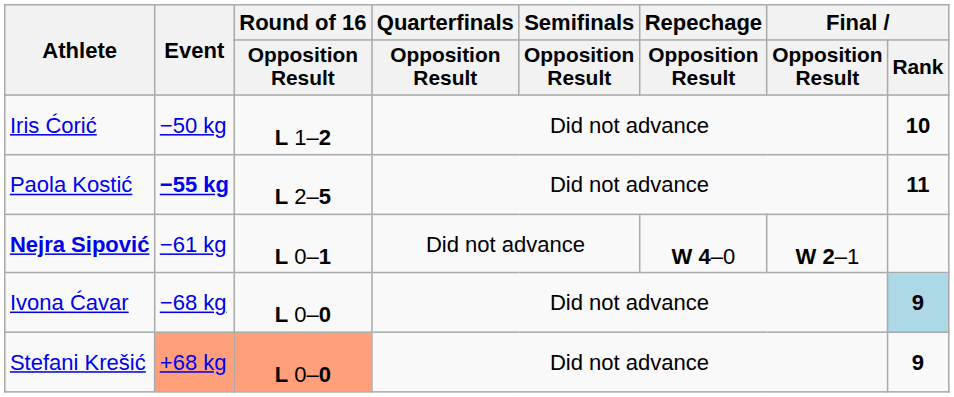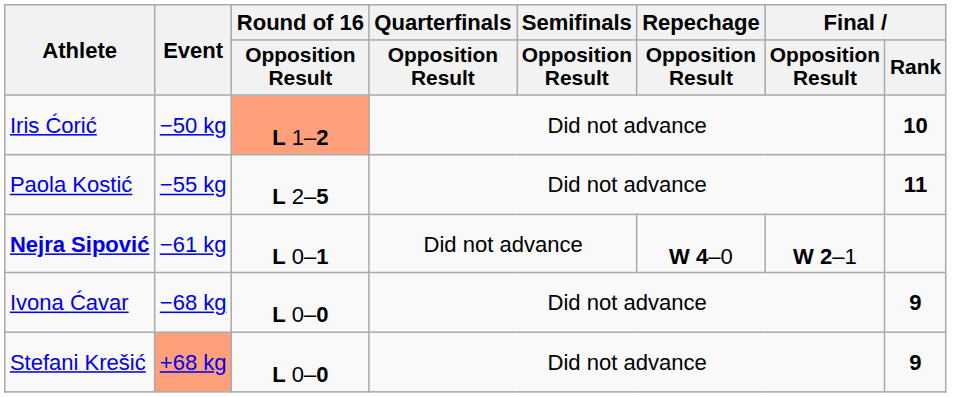(303, 138) no background -> (300, 138) lightsalmon background
(194, 185) bold -> (193, 185) normal
(918, 303) lightblue background -> (915, 303) no background
(303, 375) lightsalmon background -> (300, 375) no background
